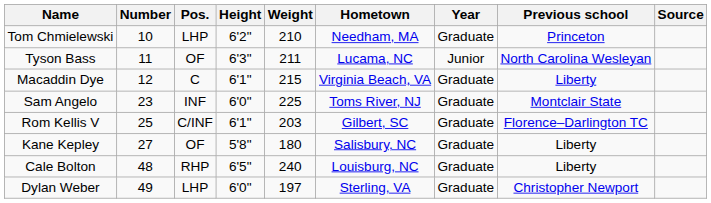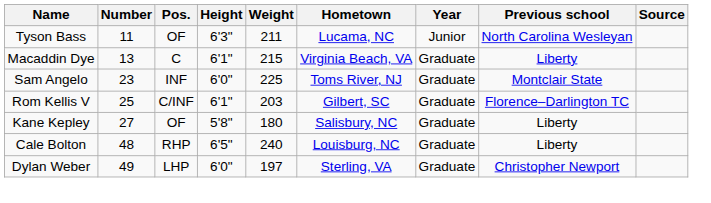- row: (60, 36)
(145, 79) 12 -> (126, 58) 13
